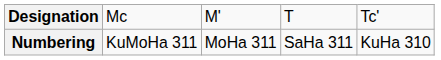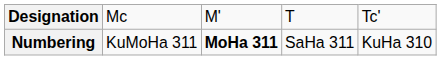(241, 42) normal -> (241, 42) bold
